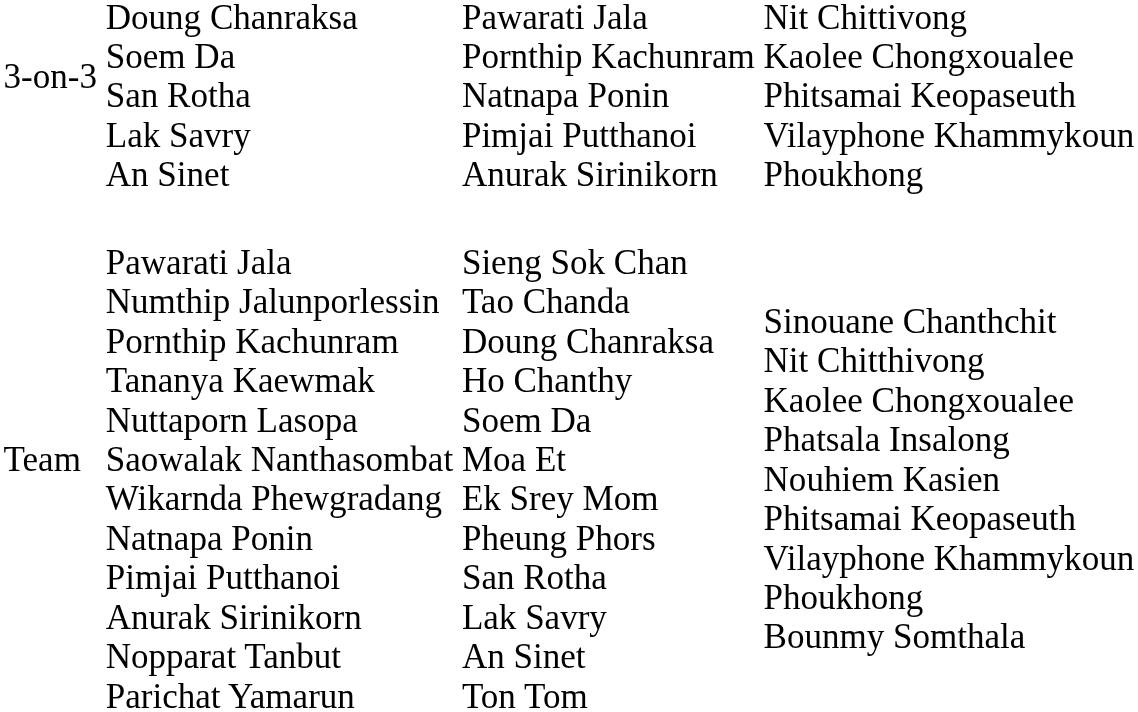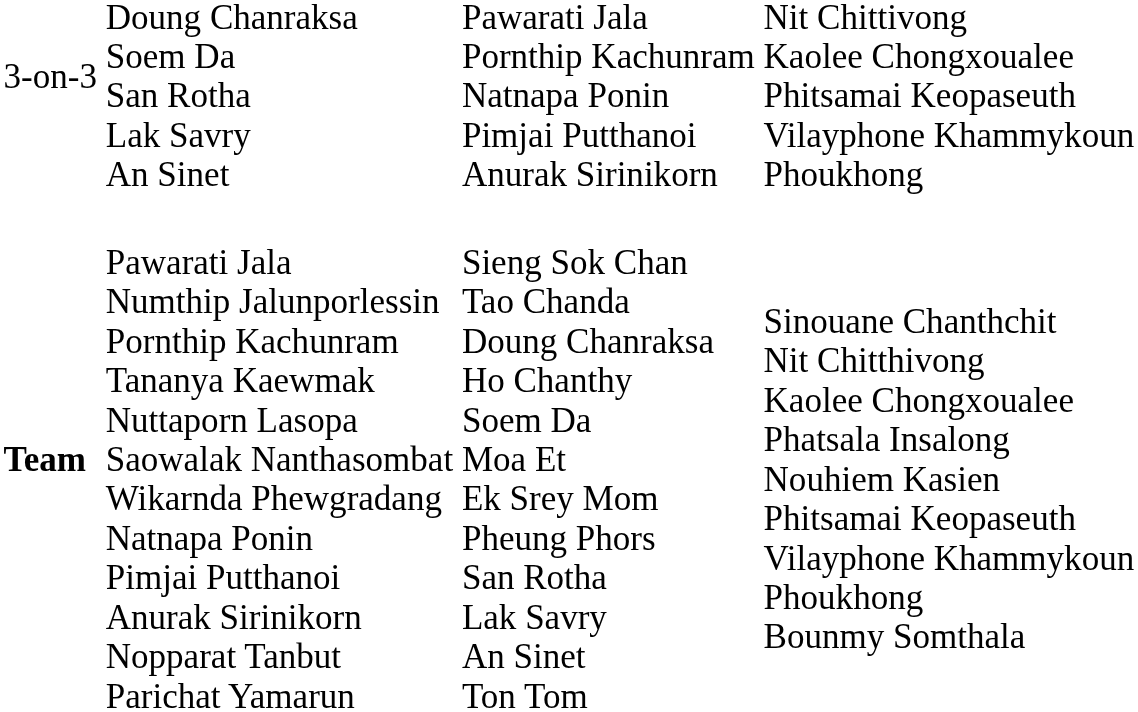(42, 459) normal -> (45, 459) bold
